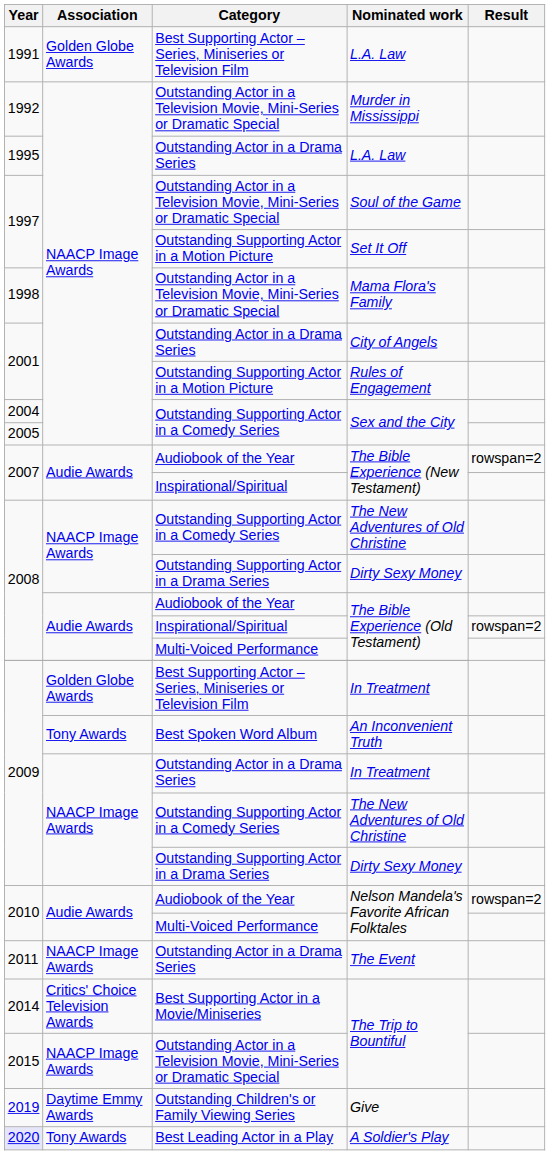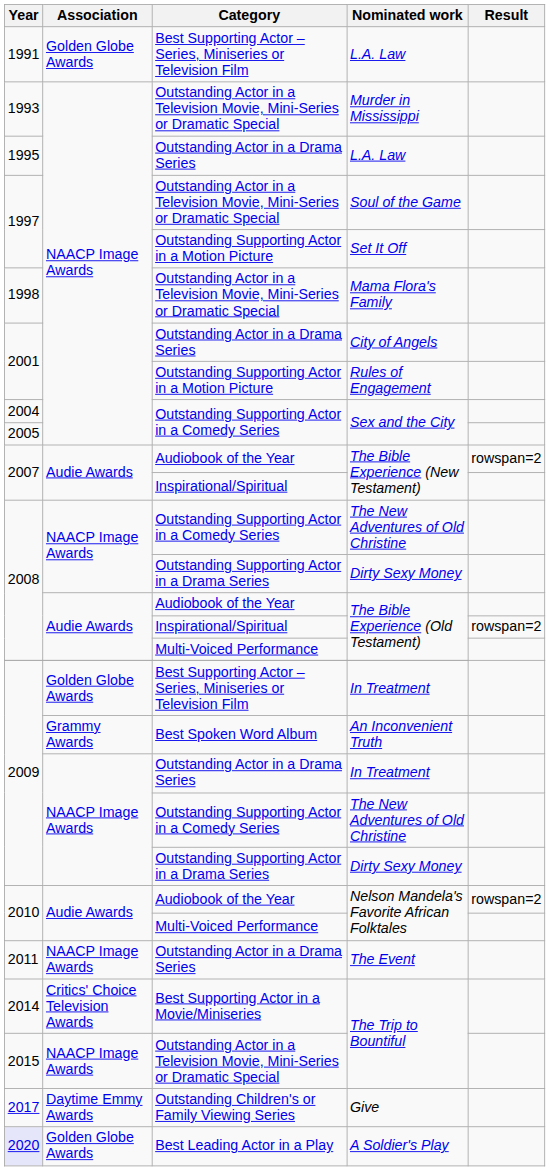(24, 109) 1992 -> (24, 109) 1993
(86, 734) Tony Awards -> (73, 734) Grammy Awards
(24, 1107) 2019 -> (24, 1107) 2017
(86, 1138) Tony Awards -> (90, 1146) Golden Globe Awards
